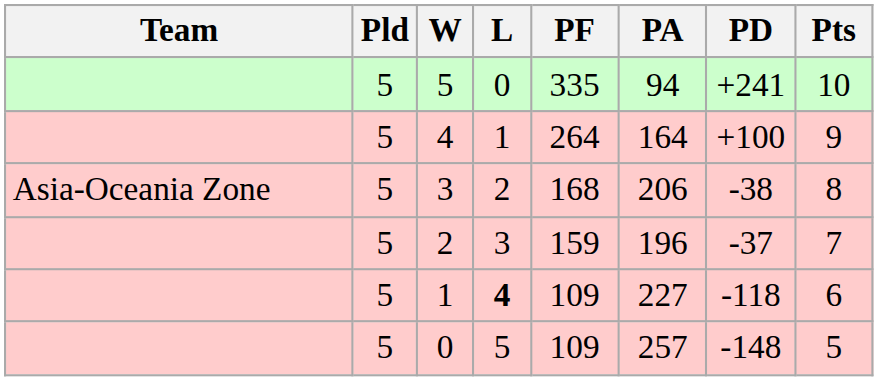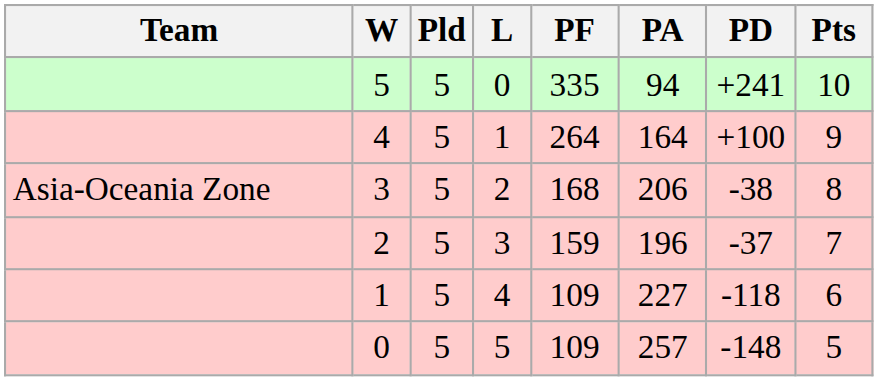columns swapped: (385, 30) <-> (445, 30)
(502, 294) bold -> (502, 294) normal
